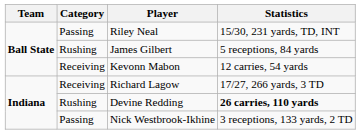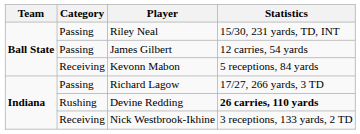(78, 49) Rushing -> (76, 49) Passing
(269, 49) 5 receptions, 84 yards -> (264, 49) 12 carries, 54 yards
(264, 66) 12 carries, 54 yards -> (269, 66) 5 receptions, 84 yards
(82, 84) Receiving -> (76, 84) Passing
(76, 120) Passing -> (82, 120) Receiving
